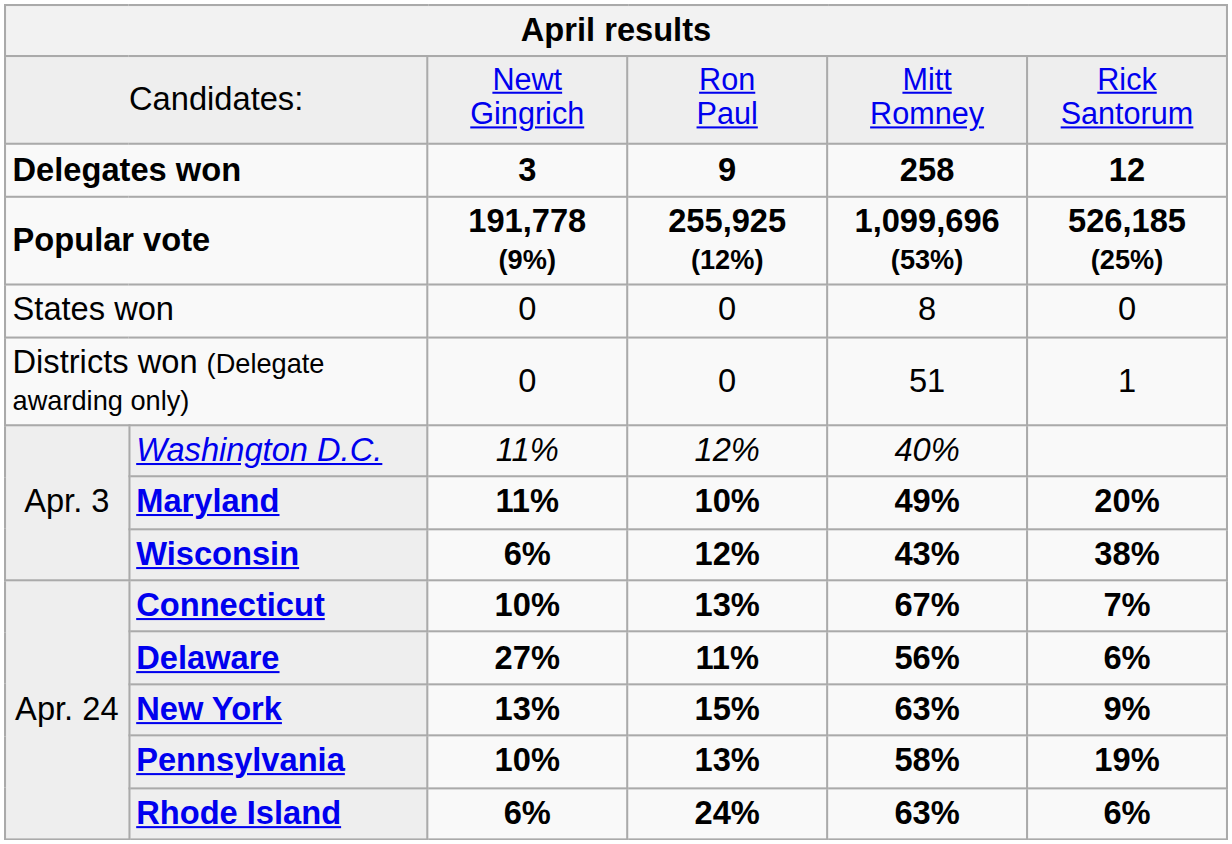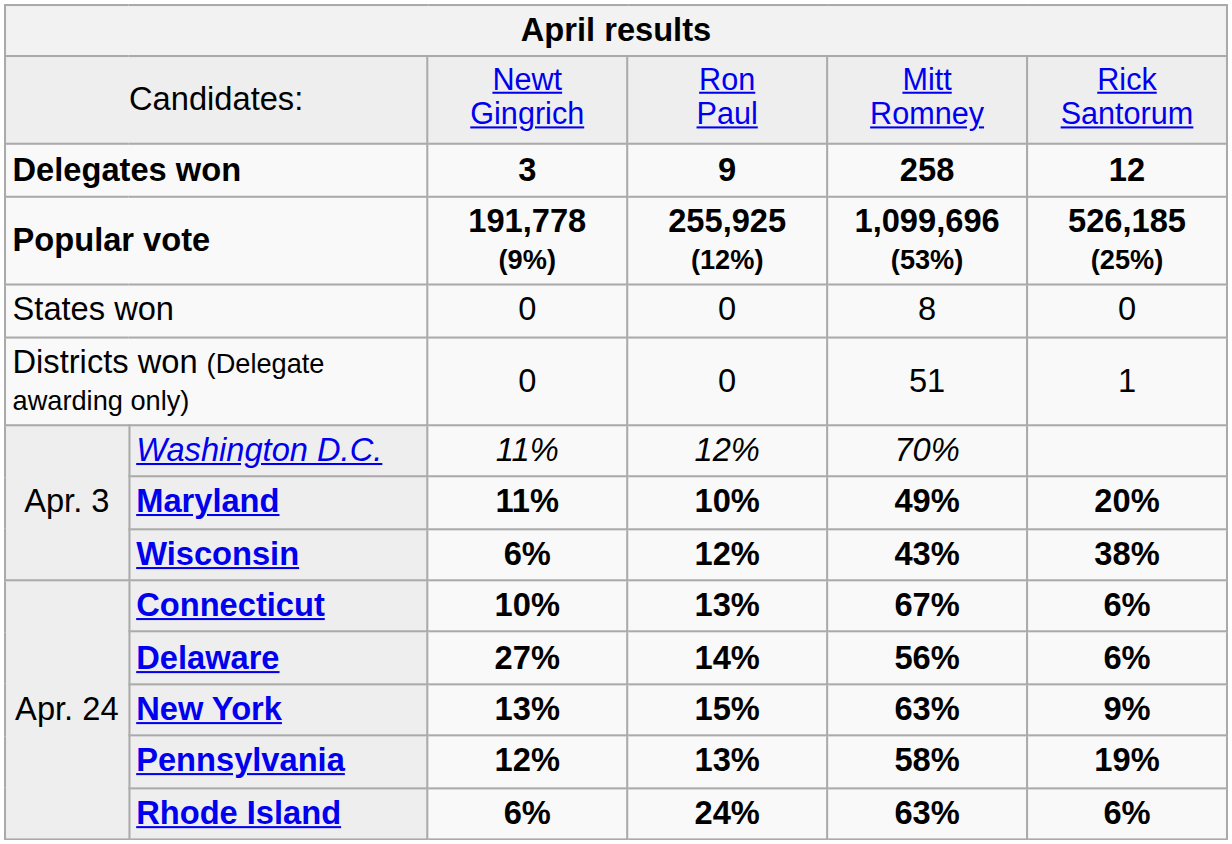(927, 450) 40% -> (927, 450) 70%
(1127, 605) 7% -> (1127, 605) 6%
(727, 657) 11% -> (727, 657) 14%
(527, 760) 10% -> (527, 760) 12%
